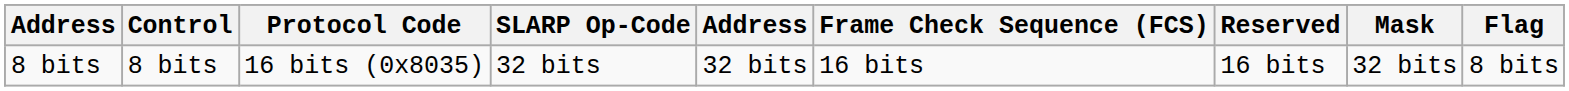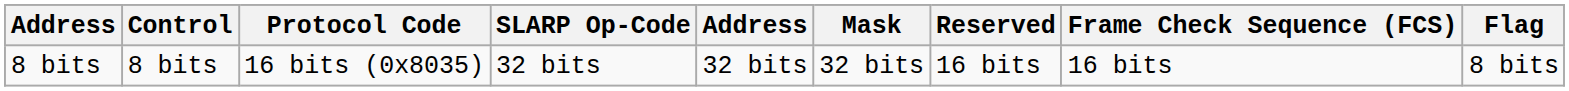columns swapped: (1405, 25) <-> (1014, 25)
